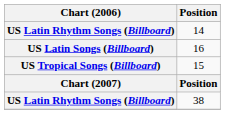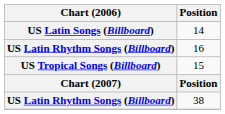(91, 30) US Latin Rhythm Songs (Billboard) -> (91, 30) US Latin Songs (Billboard)
(91, 48) US Latin Songs (Billboard) -> (91, 48) US Latin Rhythm Songs (Billboard)
